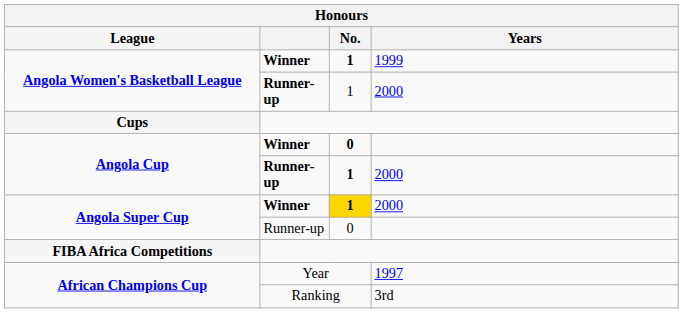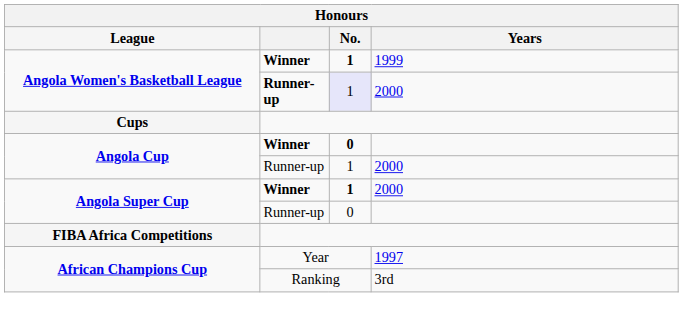(350, 91) no background -> (350, 91) lavender background
(289, 175) bold -> (294, 167) normal
(350, 175) bold -> (350, 167) normal
(350, 205) gold background -> (350, 189) no background
